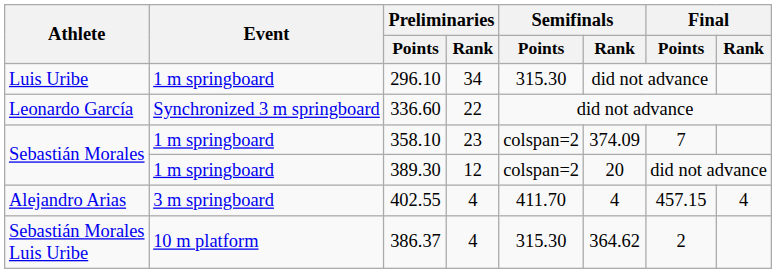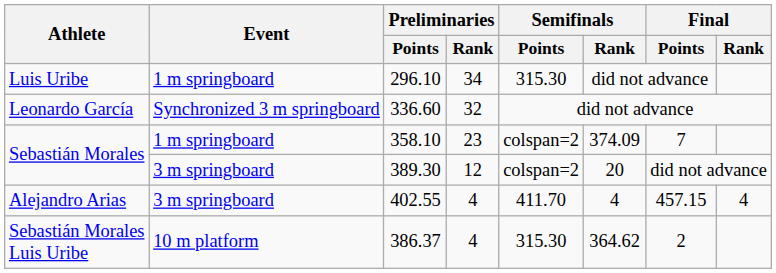(473, 109) 22 -> (473, 109) 32
(214, 170) 1 m springboard -> (214, 170) 3 m springboard
